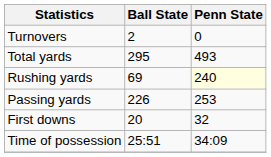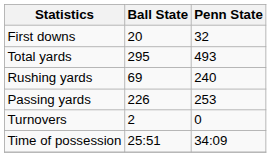rows swapped: (41, 120) <-> (37, 36)
(205, 78) lightyellow background -> (205, 78) no background
